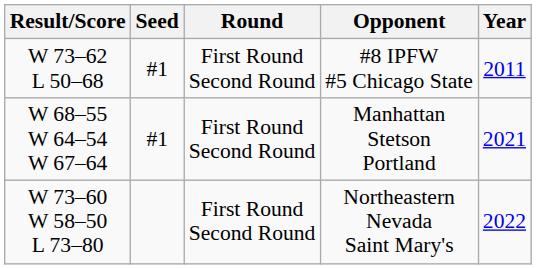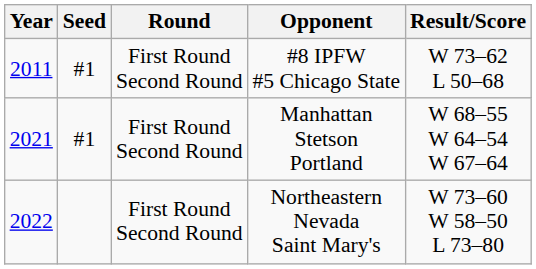columns swapped: (504, 21) <-> (68, 21)
